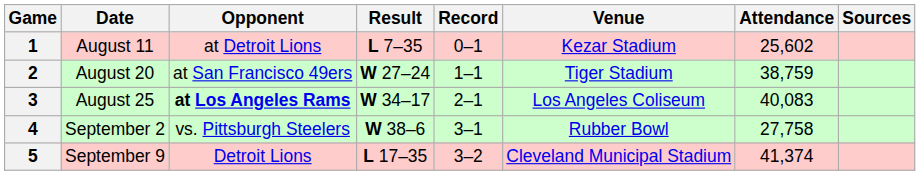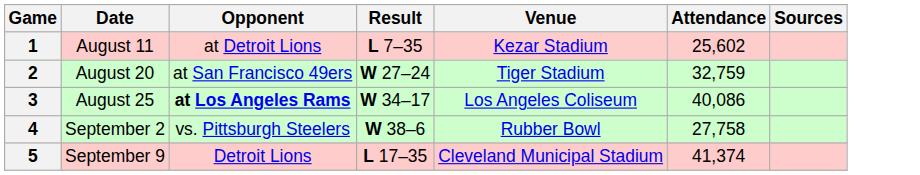- column: (468, 18)
(787, 73) 38,759 -> (719, 73) 32,759
(787, 101) 40,083 -> (719, 101) 40,086
